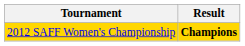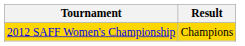(209, 31) bold -> (207, 31) normal
